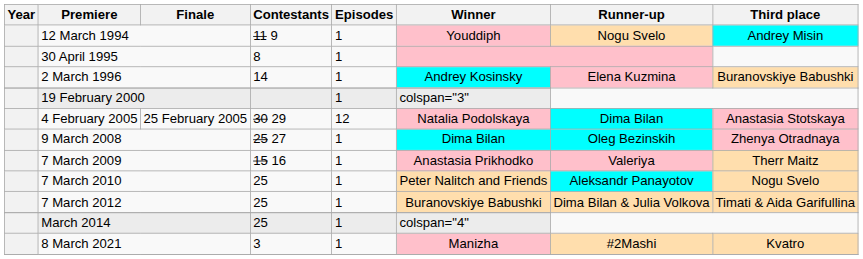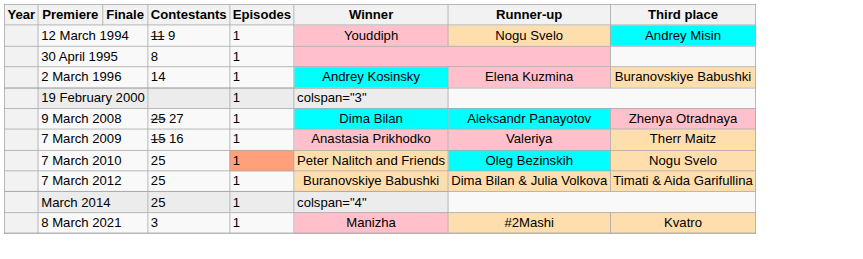- row: (89, 118)
(632, 139) Oleg Bezinskih -> (529, 118) Aleksandr Panayotov
(339, 181) no background -> (236, 160) lightsalmon background
(631, 181) Aleksandr Panayotov -> (529, 160) Oleg Bezinskih
